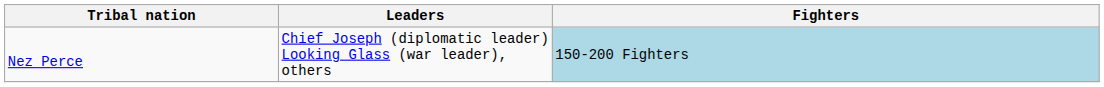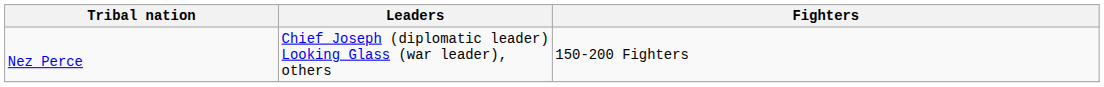(622, 55) lightblue background -> (622, 55) no background
